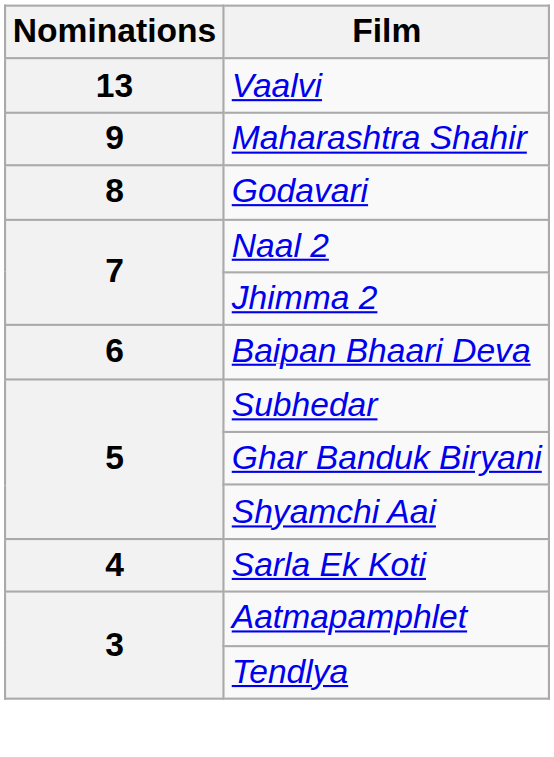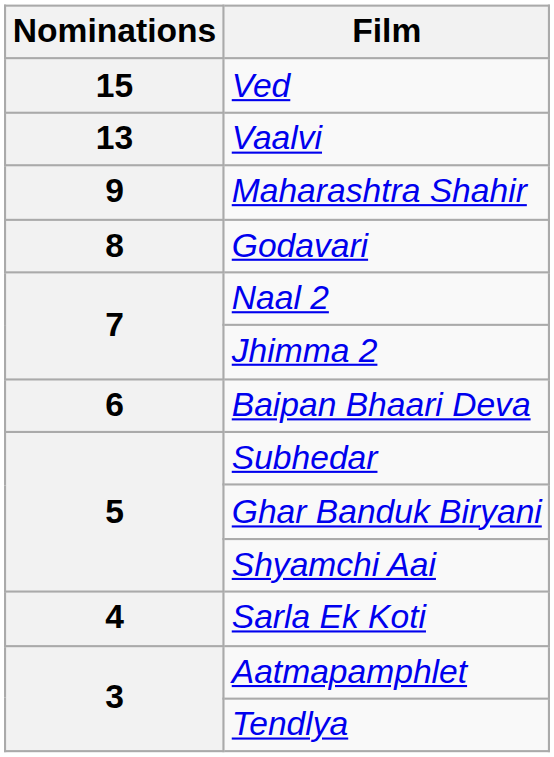+ row: (261, 85)
